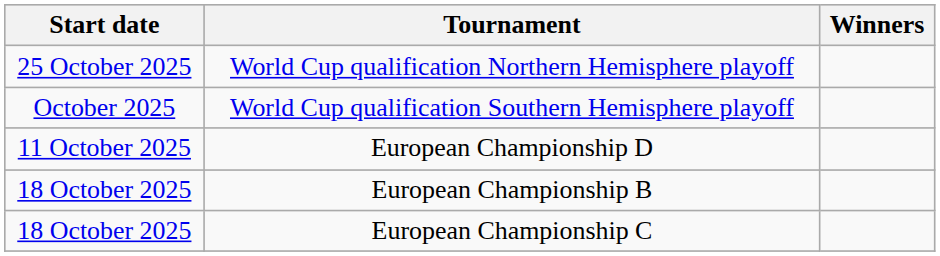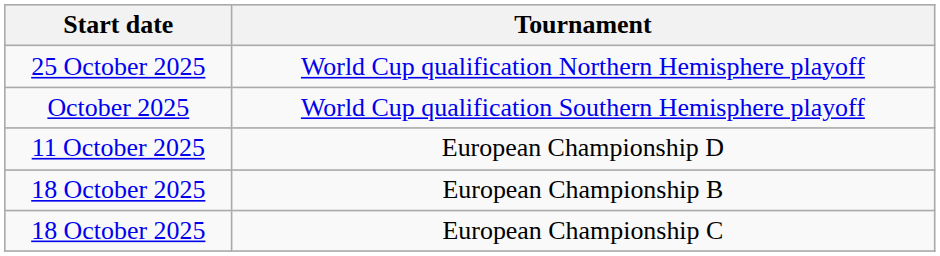- column: (877, 25)
